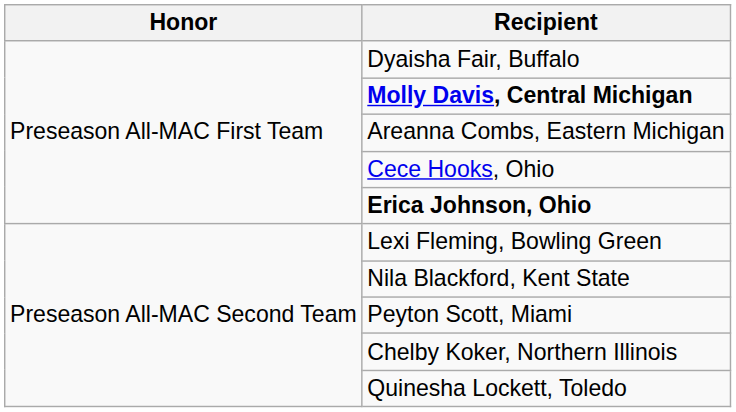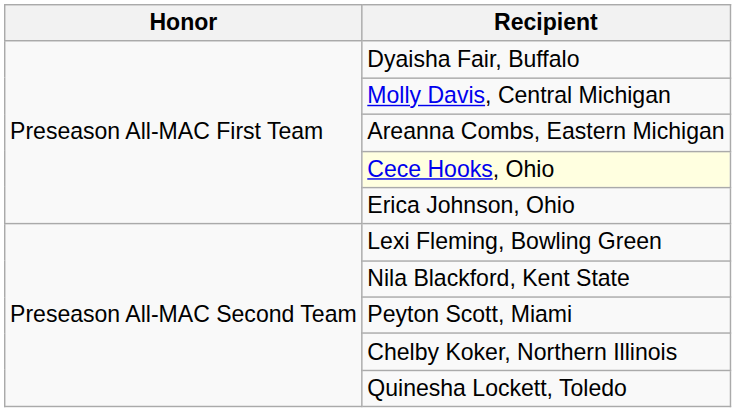(530, 95) bold -> (519, 95) normal
(461, 168) no background -> (461, 168) lightyellow background
(479, 205) bold -> (471, 205) normal
